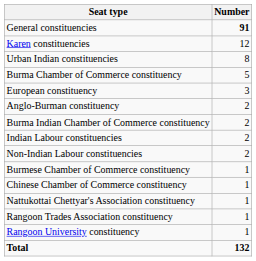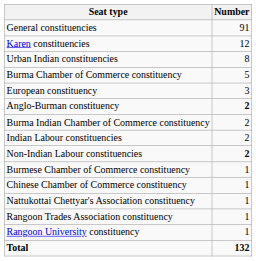(245, 28) bold -> (245, 28) normal
(247, 106) normal -> (247, 106) bold
(247, 153) normal -> (247, 153) bold
